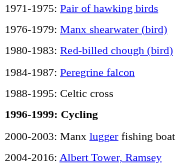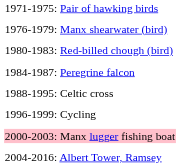(51, 114) bold -> (50, 114) normal
(90, 136) no background -> (90, 136) pink background
